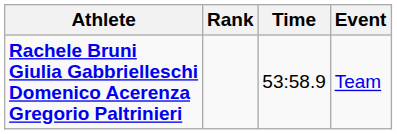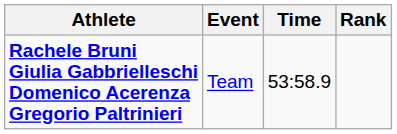columns swapped: (361, 20) <-> (230, 20)
